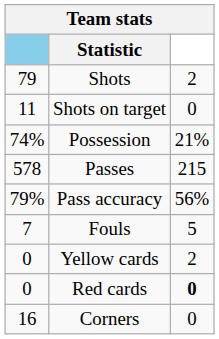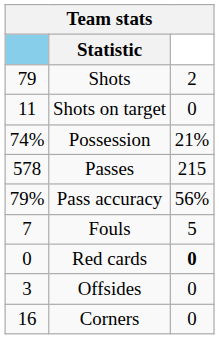- row: (110, 259)
+ row: (110, 288)
